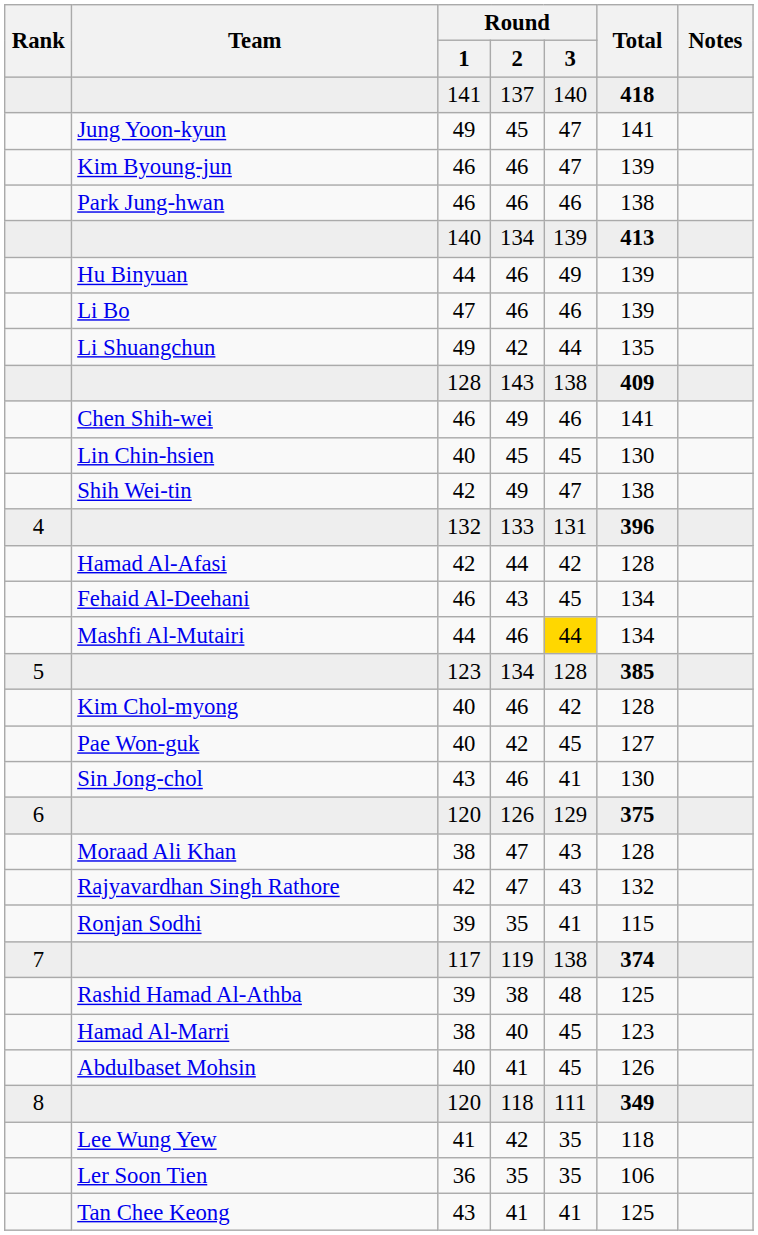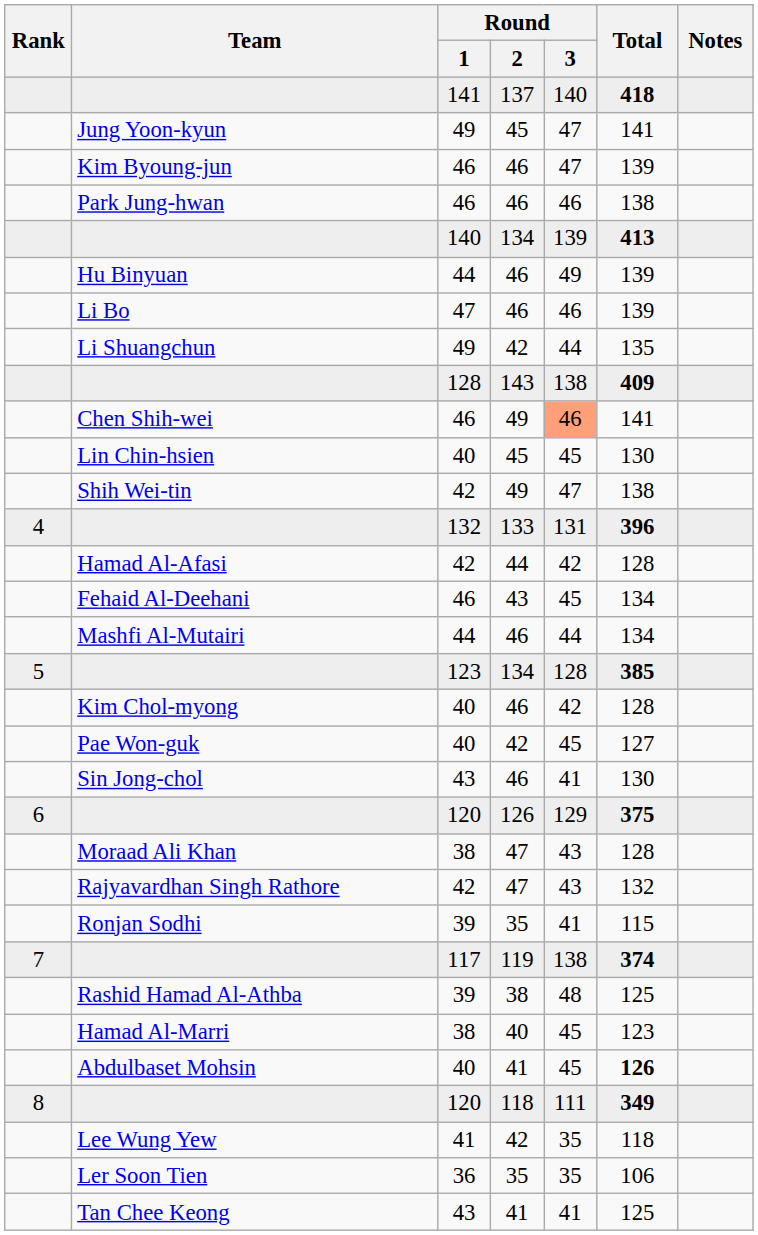(570, 418) no background -> (570, 418) lightsalmon background
(570, 635) gold background -> (570, 635) no background
(637, 1067) normal -> (637, 1067) bold
